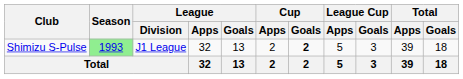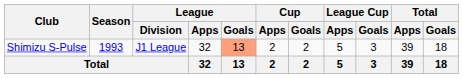(111, 47) lightgreen background -> (111, 47) no background
(239, 47) no background -> (239, 47) lightsalmon background
(306, 47) bold -> (306, 47) normal
